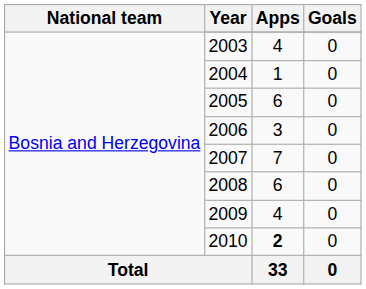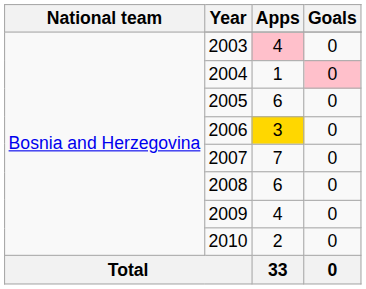(278, 46) no background -> (278, 46) pink background
(332, 74) no background -> (332, 74) pink background
(278, 130) no background -> (278, 130) gold background
(278, 241) bold -> (278, 241) normal
